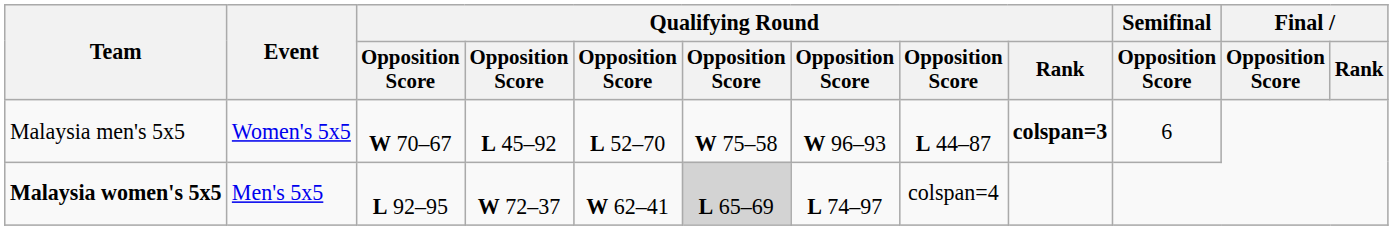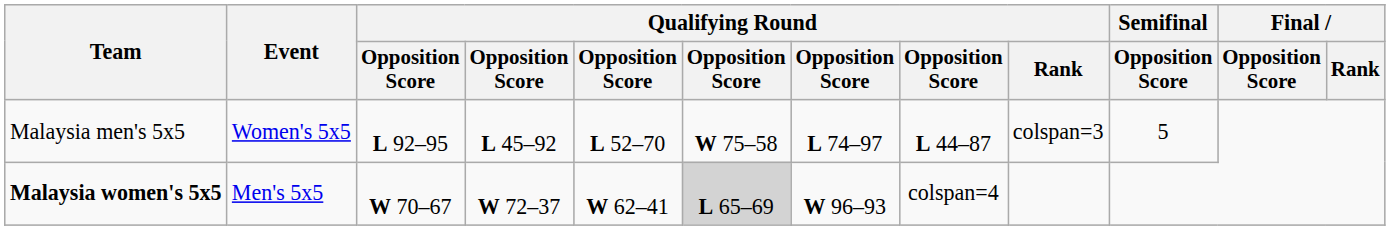(410, 144) W 70–67 -> (410, 144) L 92–95
(845, 144) W 96–93 -> (845, 144) L 74–97
(1060, 131) bold -> (1058, 131) normal
(1167, 131) 6 -> (1163, 131) 5
(410, 206) L 92–95 -> (410, 206) W 70–67
(845, 206) L 74–97 -> (845, 206) W 96–93
